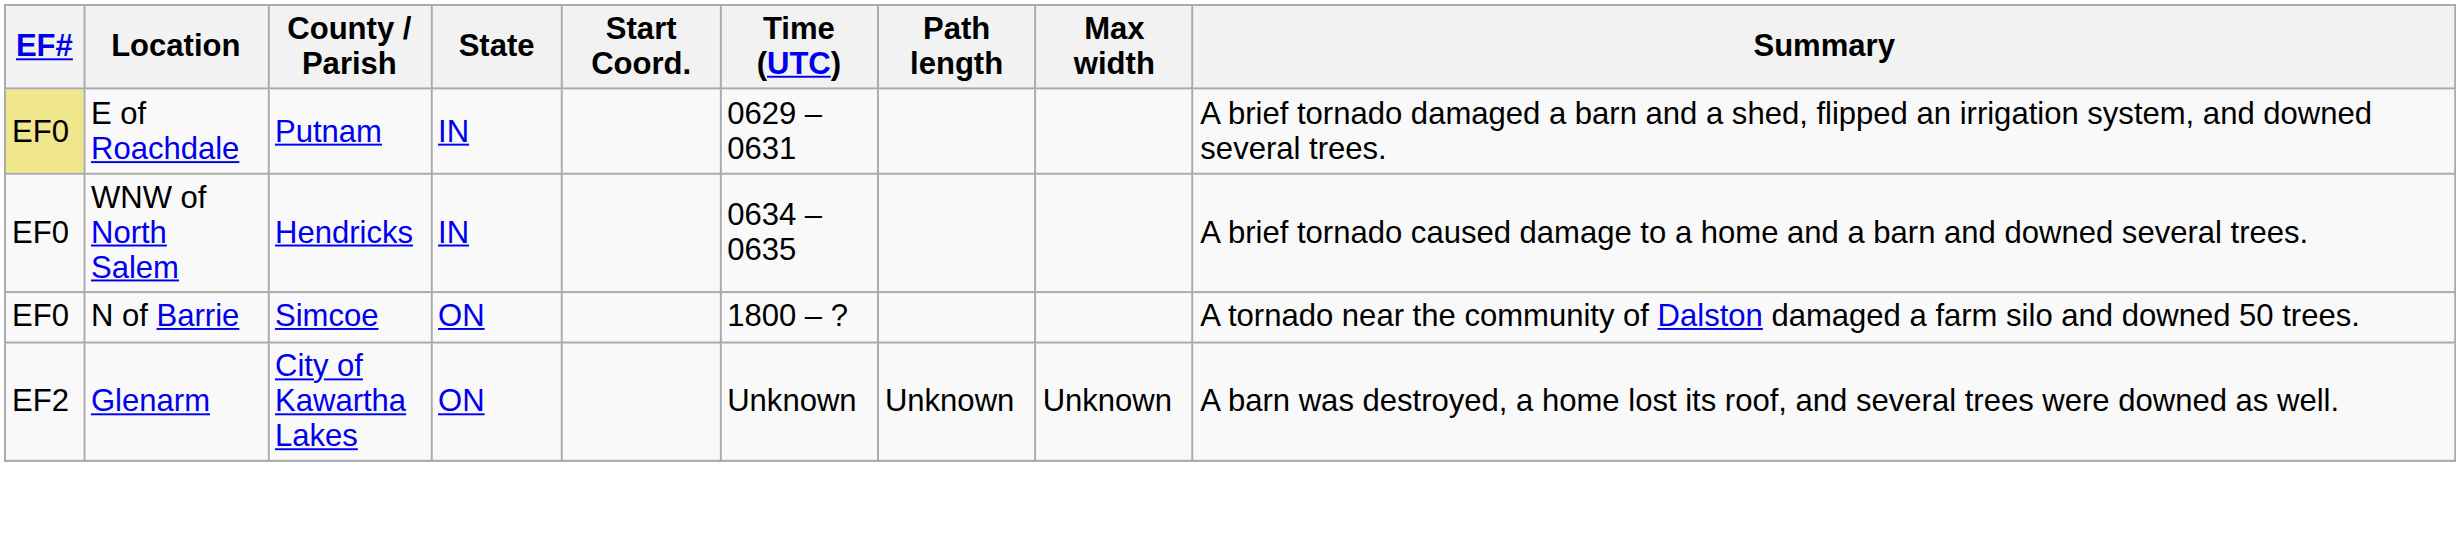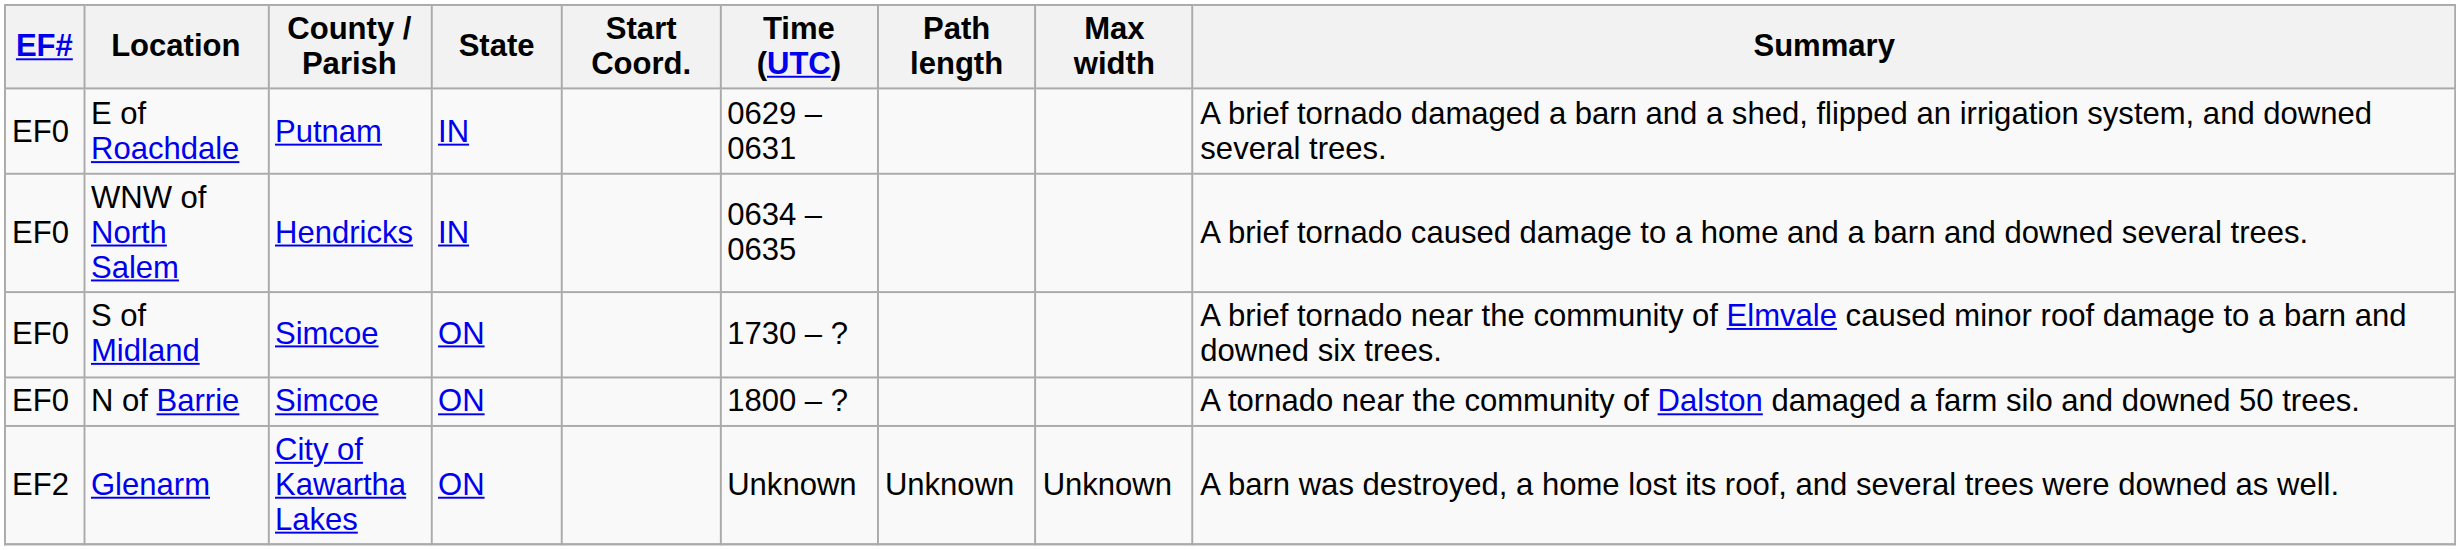(41, 130) khaki background -> (41, 130) no background
+ row: (145, 333)
